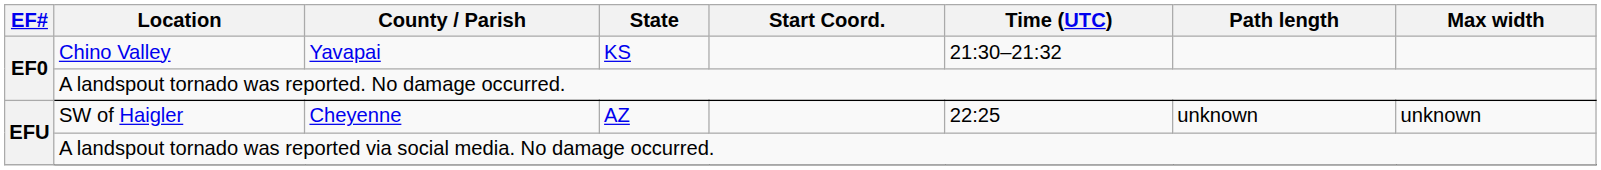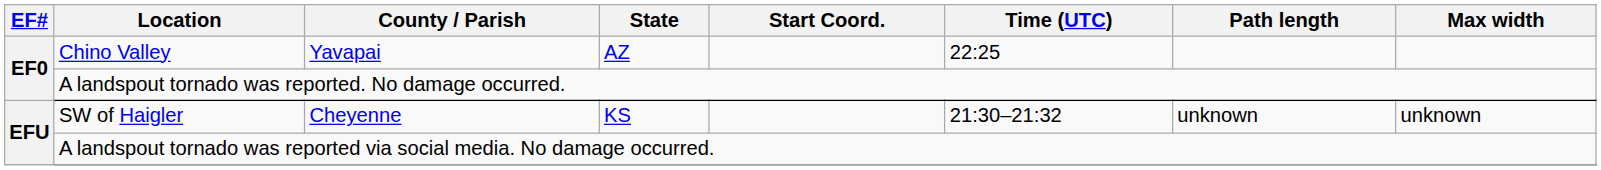(618, 52) KS -> (617, 52) AZ
(1006, 52) 21:30–21:32 -> (975, 52) 22:25
(617, 116) AZ -> (618, 116) KS
(975, 116) 22:25 -> (1006, 116) 21:30–21:32
